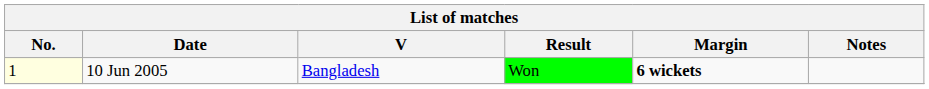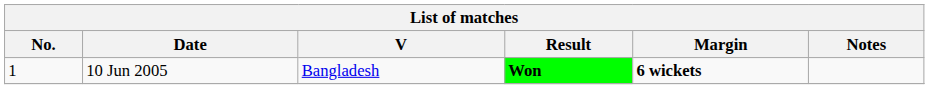(13, 70) lightyellow background -> (13, 70) no background
(524, 70) normal -> (525, 70) bold
